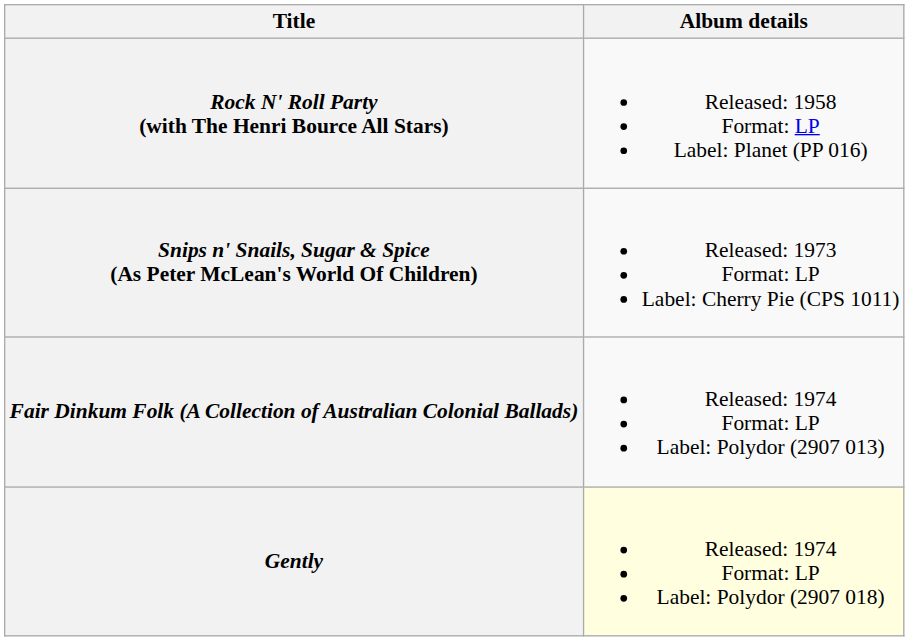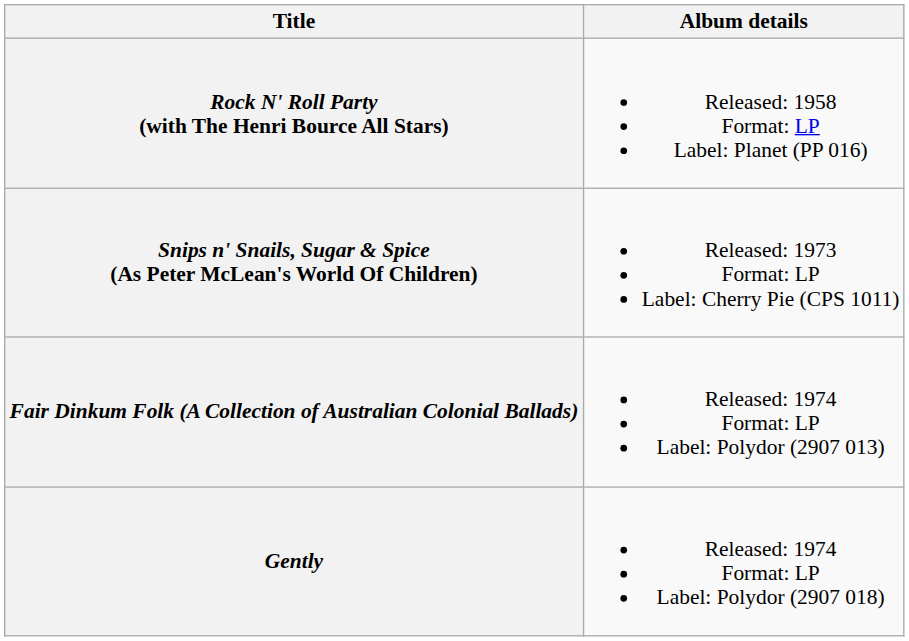(744, 573) lightyellow background -> (744, 573) no background
